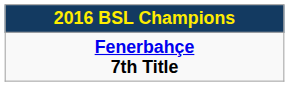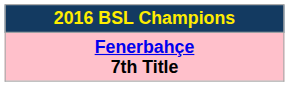(145, 56) no background -> (145, 56) pink background
